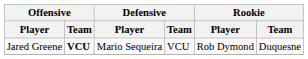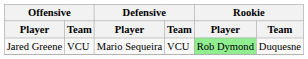(78, 46) bold -> (78, 46) normal
(225, 46) no background -> (225, 46) lightgreen background
